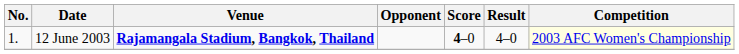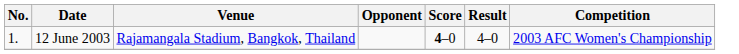(245, 37) bold -> (236, 37) normal
(631, 37) lightyellow background -> (612, 37) no background
